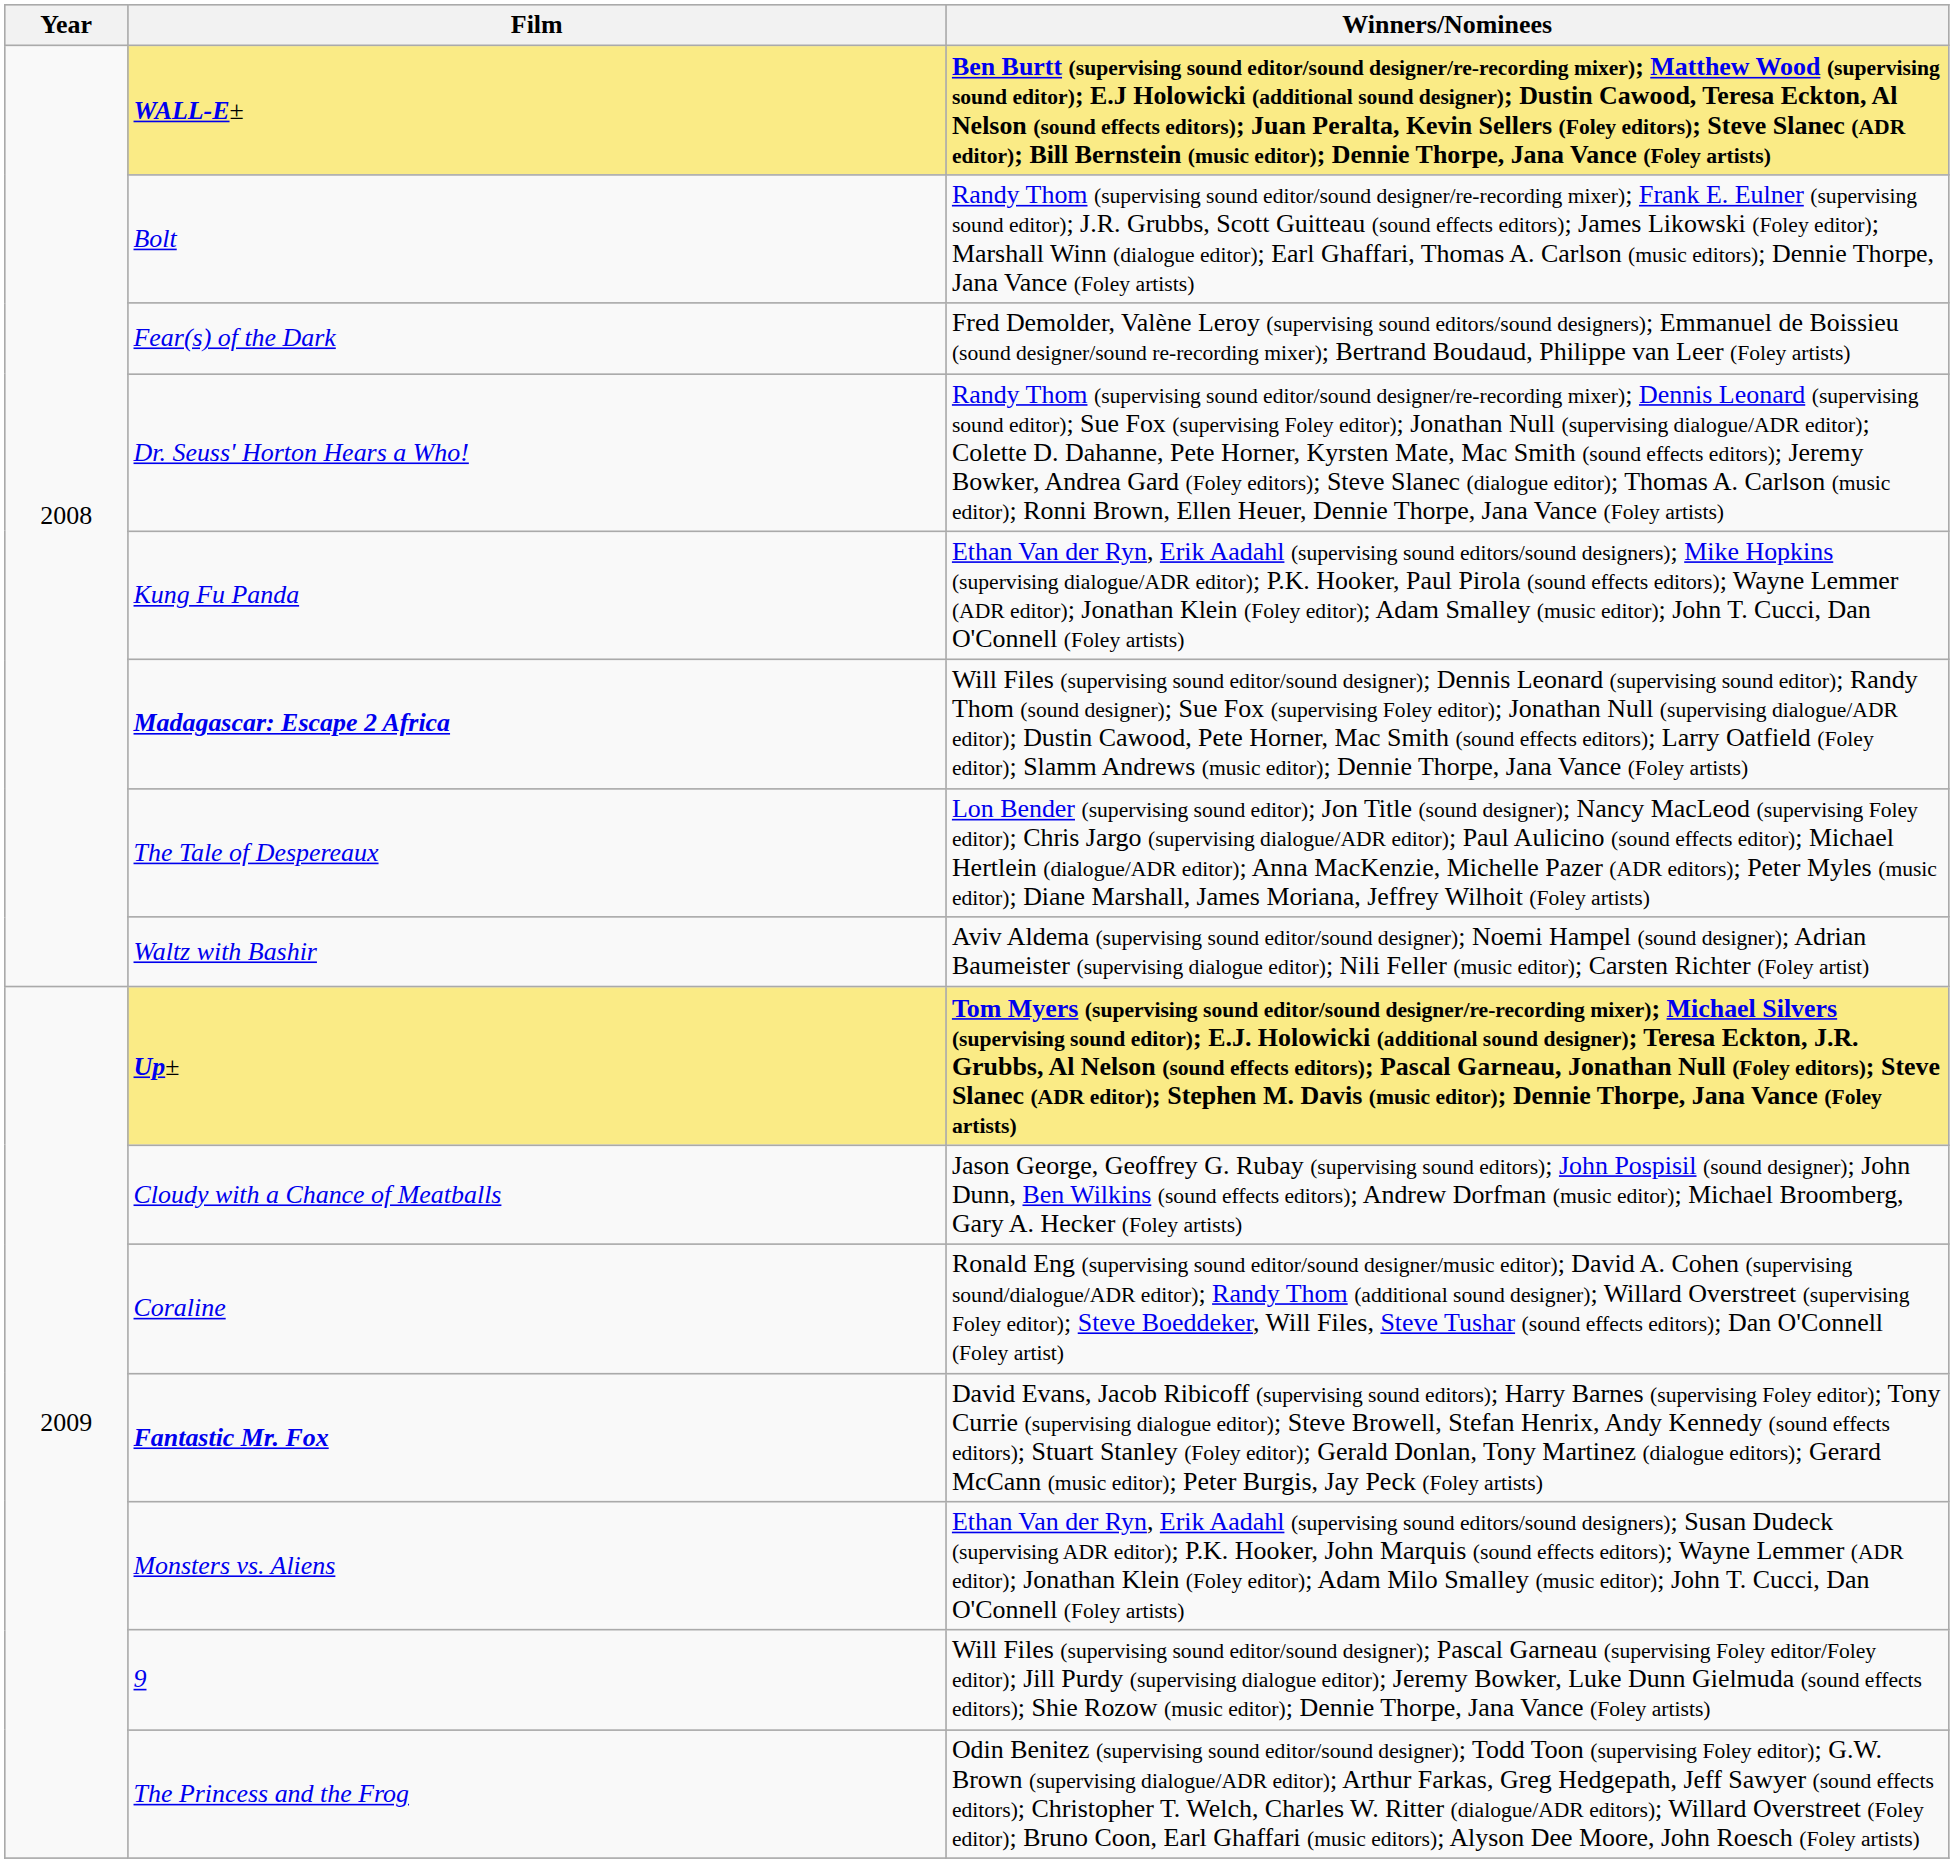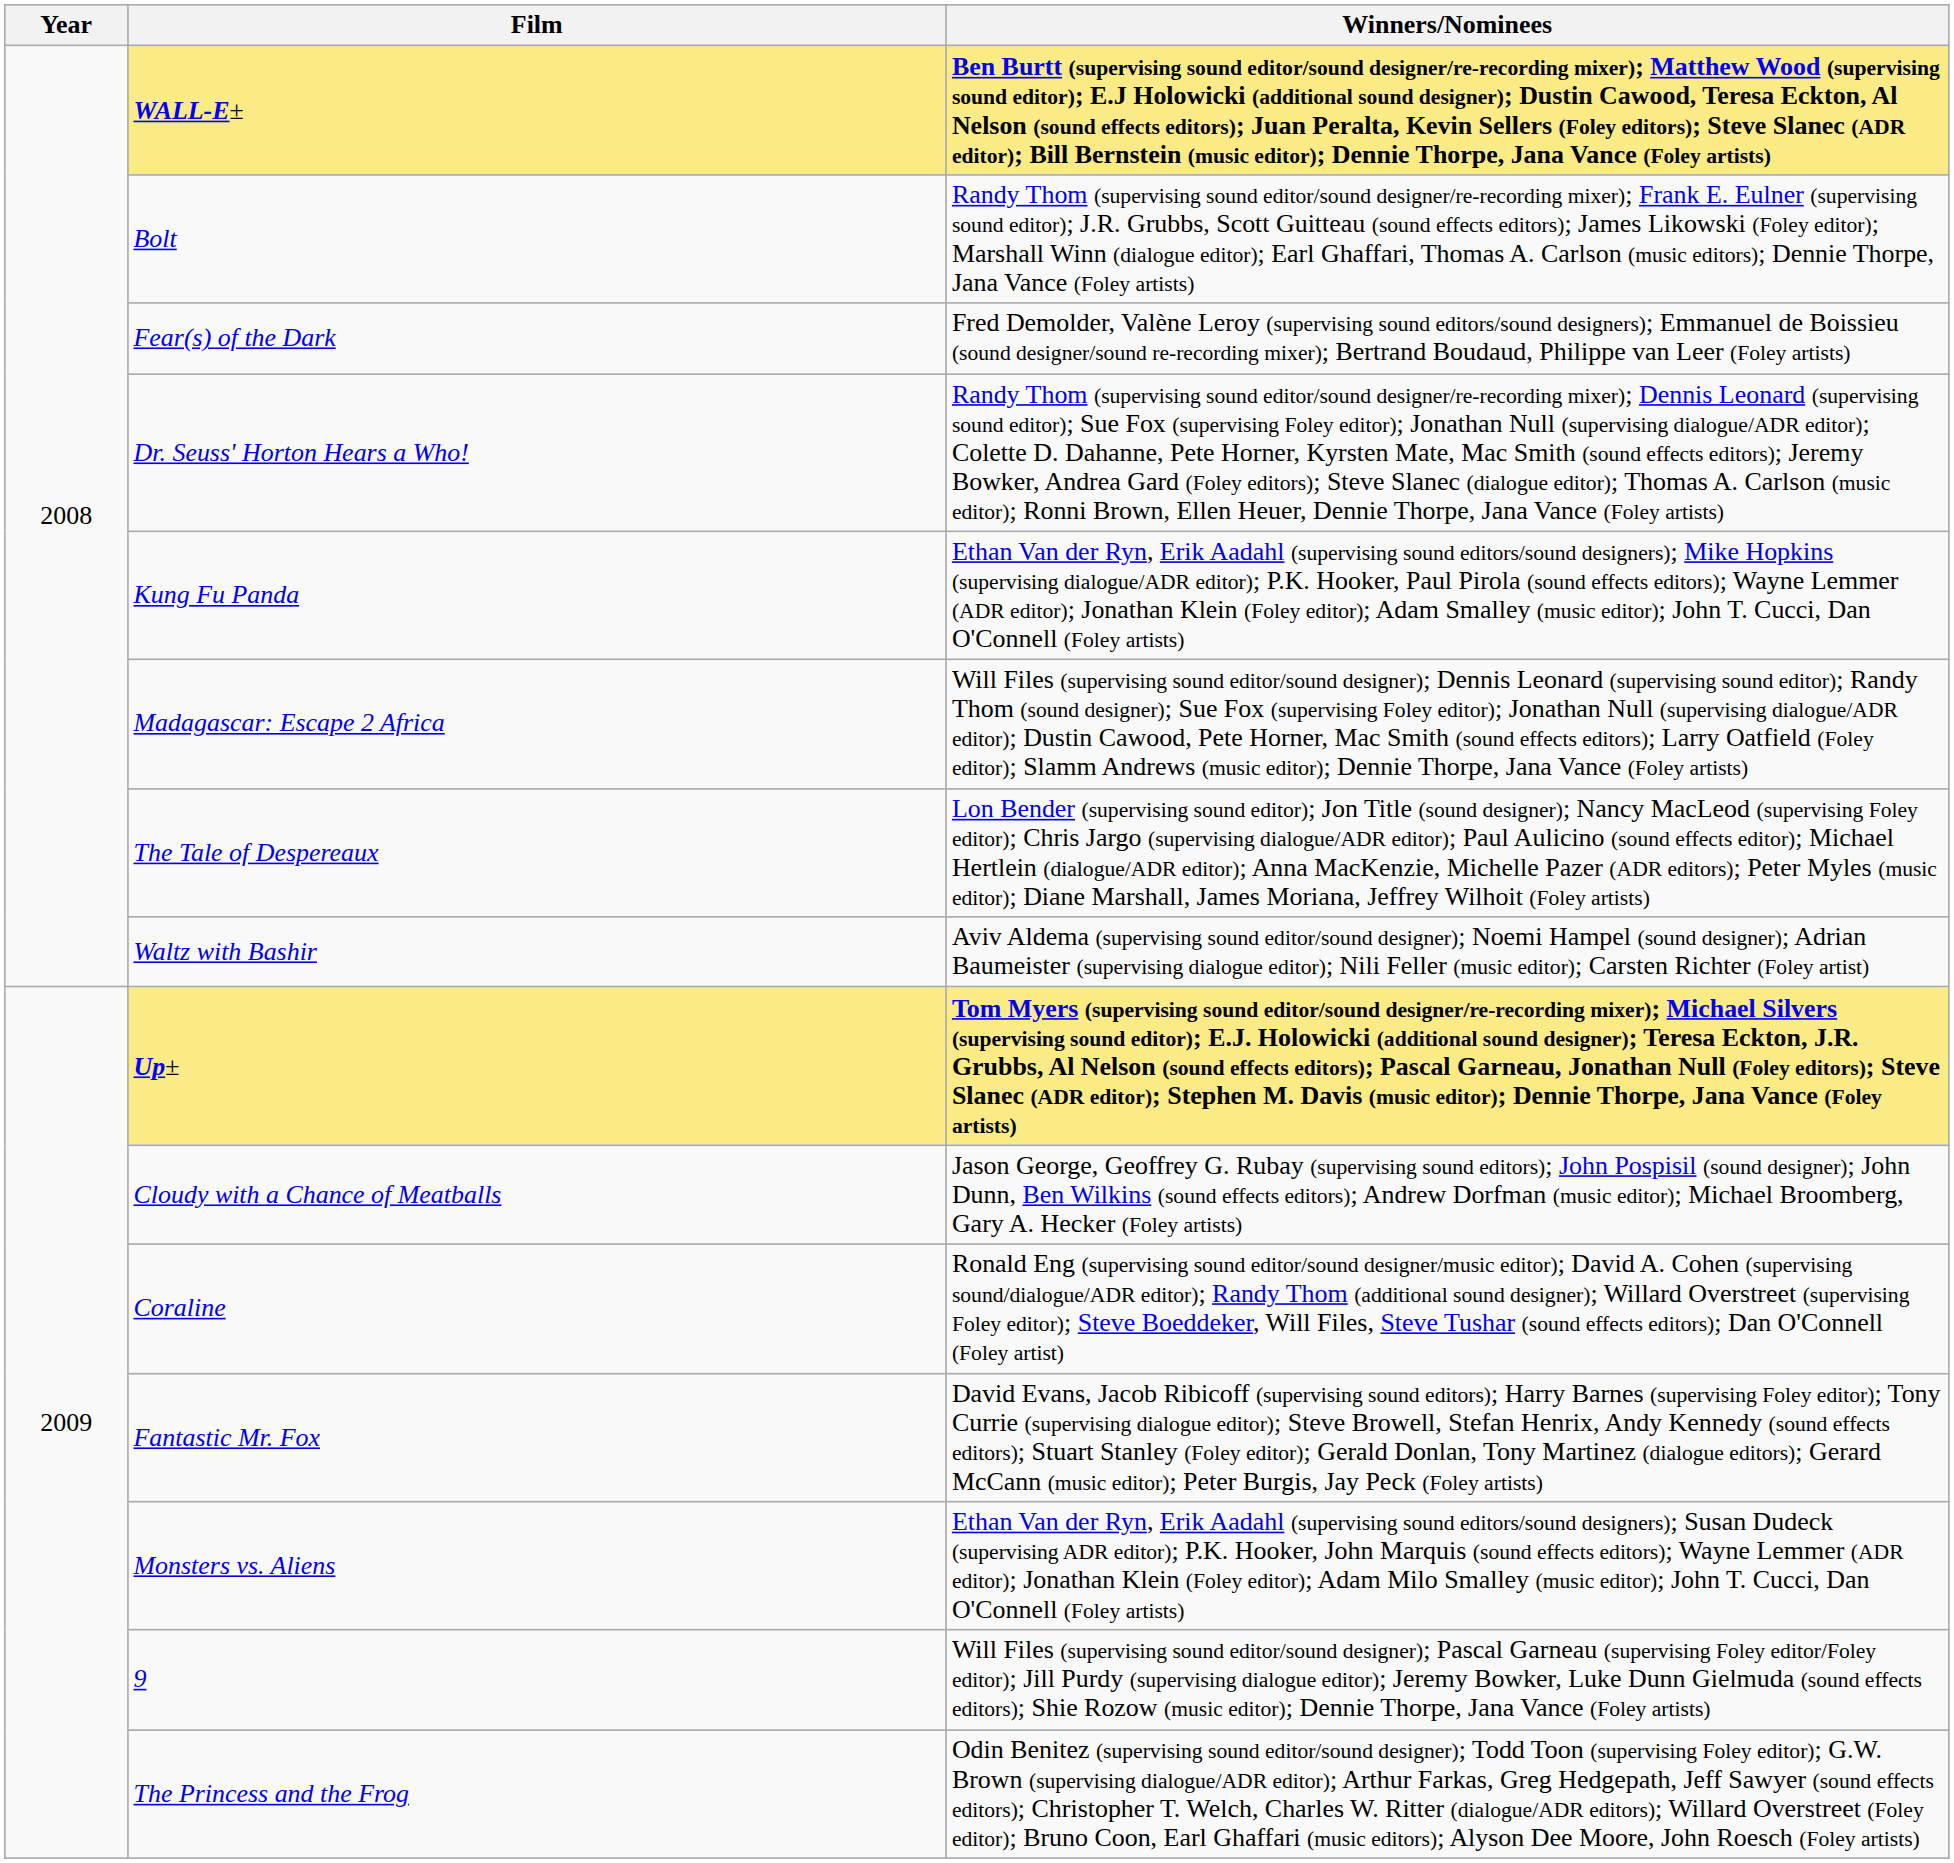(292, 723) bold -> (289, 723) normal
(231, 1436) bold -> (227, 1436) normal
